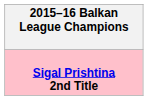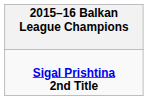(74, 79) pink background -> (74, 79) no background
